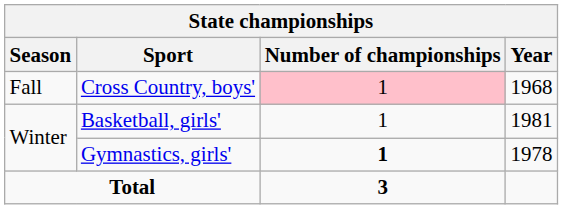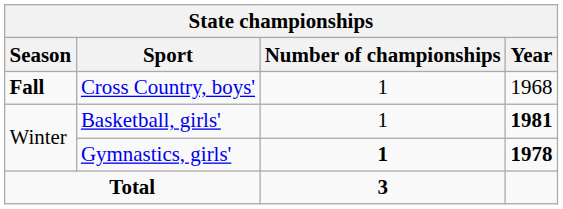(26, 87) normal -> (27, 87) bold
(383, 87) pink background -> (383, 87) no background
(531, 120) normal -> (531, 120) bold
(531, 154) normal -> (531, 154) bold
